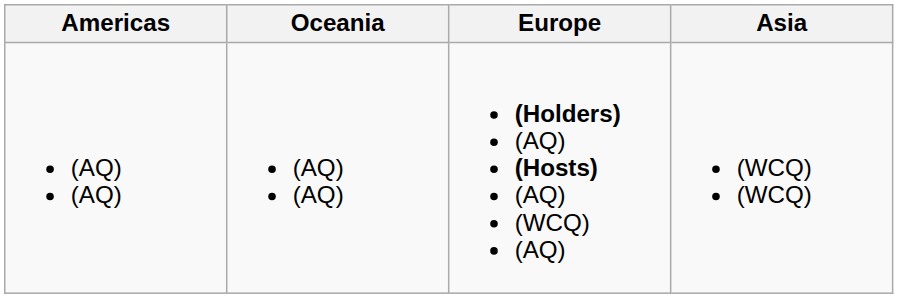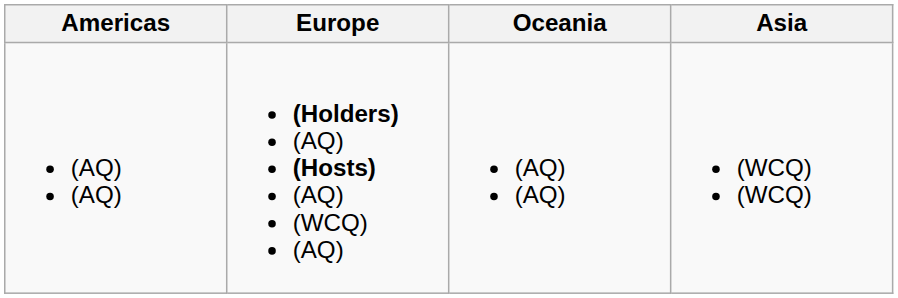columns swapped: (560, 23) <-> (338, 23)
